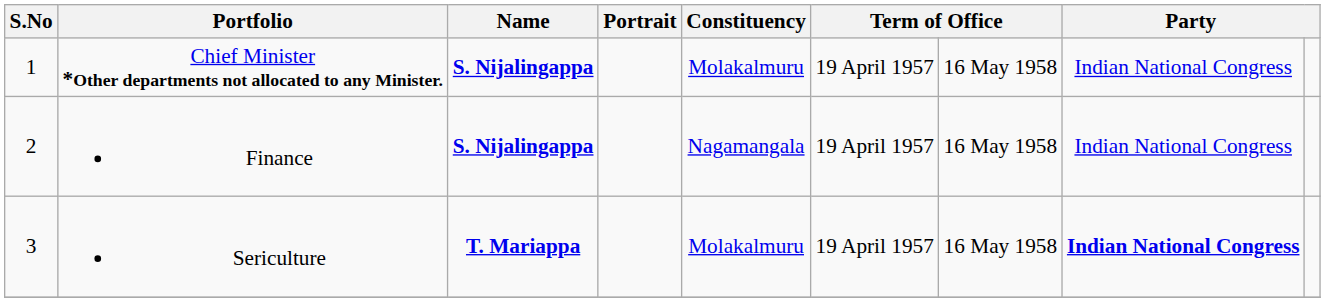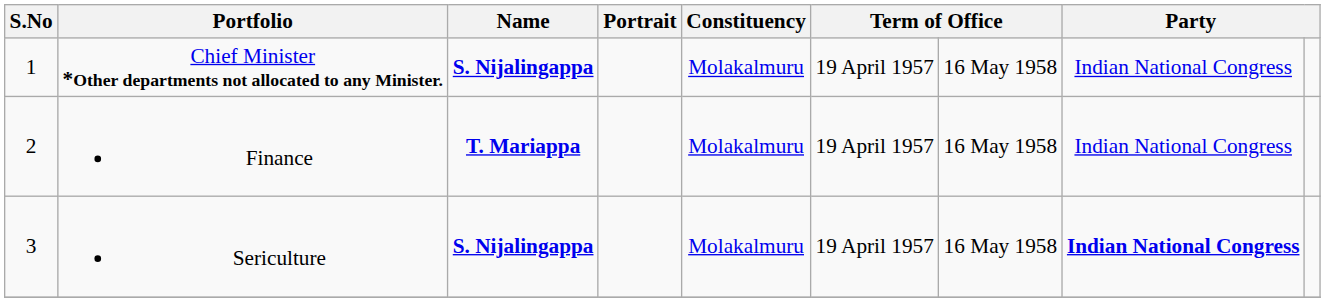(523, 146) S. Nijalingappa -> (523, 146) T. Mariappa
(746, 146) Nagamangala -> (746, 146) Molakalmuru
(523, 246) T. Mariappa -> (523, 246) S. Nijalingappa
